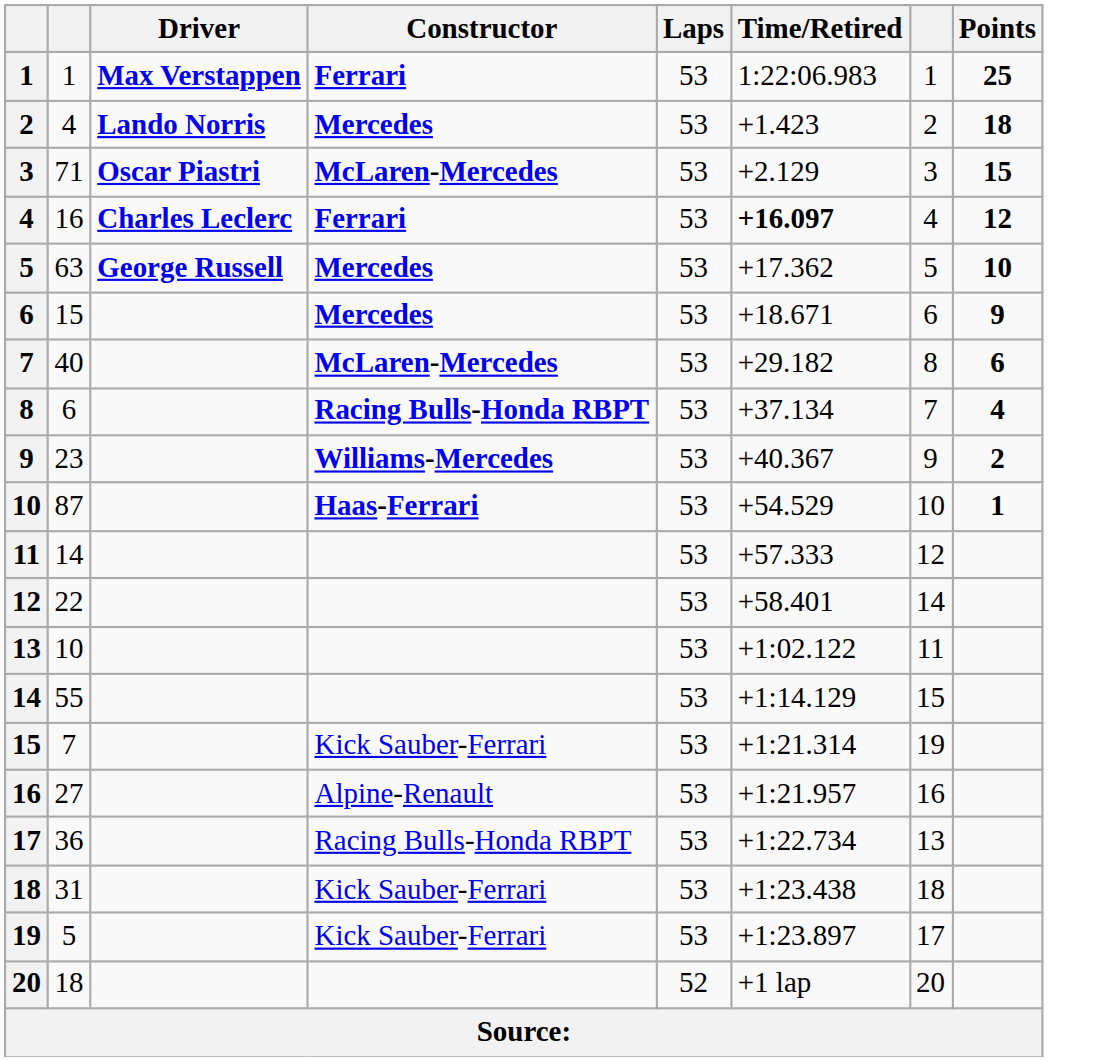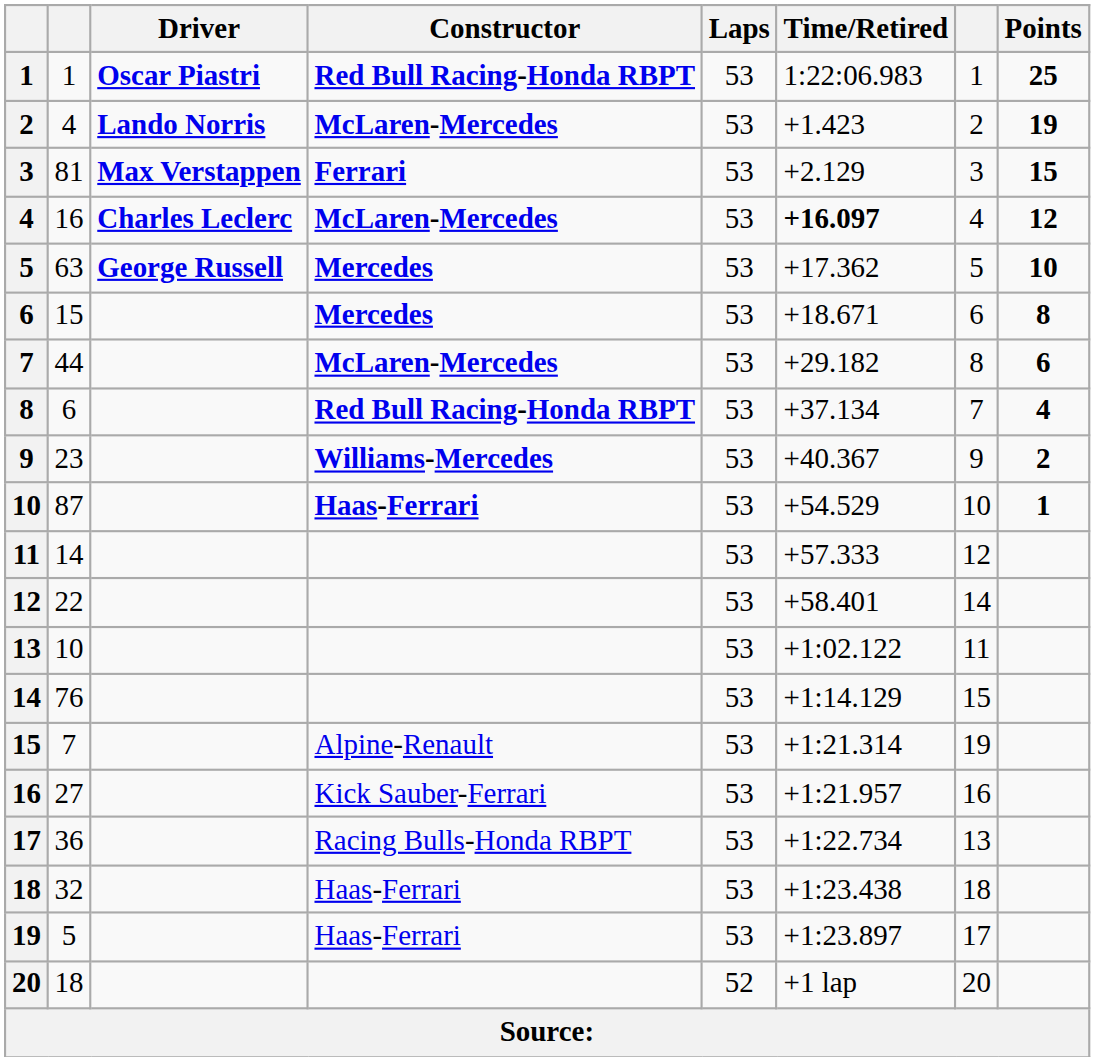(199, 75) Max Verstappen -> (179, 75) Oscar Piastri
(360, 75) Ferrari -> (505, 75) Red Bull Racing-Honda RBPT
(374, 123) Mercedes -> (436, 123) McLaren-Mercedes
(997, 123) 18 -> (1043, 123) 19
(69, 171) 71 -> (69, 171) 81
(179, 171) Oscar Piastri -> (199, 171) Max Verstappen
(436, 171) McLaren-Mercedes -> (360, 171) Ferrari
(360, 219) Ferrari -> (436, 219) McLaren-Mercedes
(997, 314) 9 -> (1043, 314) 8
(69, 362) 40 -> (69, 362) 44
(482, 410) Racing Bulls-Honda RBPT -> (505, 410) Red Bull Racing-Honda RBPT
(69, 697) 55 -> (69, 697) 76
(430, 744) Kick Sauber-Ferrari -> (404, 744) Alpine-Renault
(404, 792) Alpine-Renault -> (430, 792) Kick Sauber-Ferrari
(69, 888) 31 -> (69, 888) 32
(430, 888) Kick Sauber-Ferrari -> (388, 888) Haas-Ferrari
(430, 936) Kick Sauber-Ferrari -> (388, 936) Haas-Ferrari
